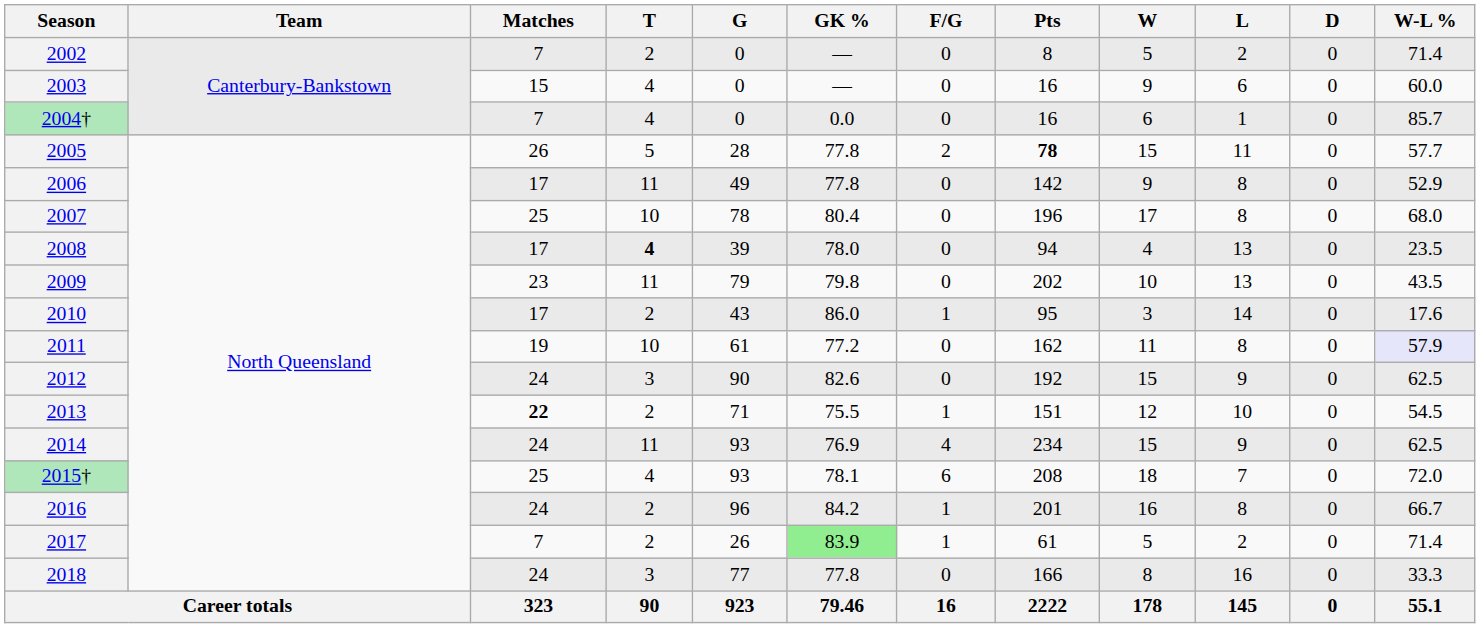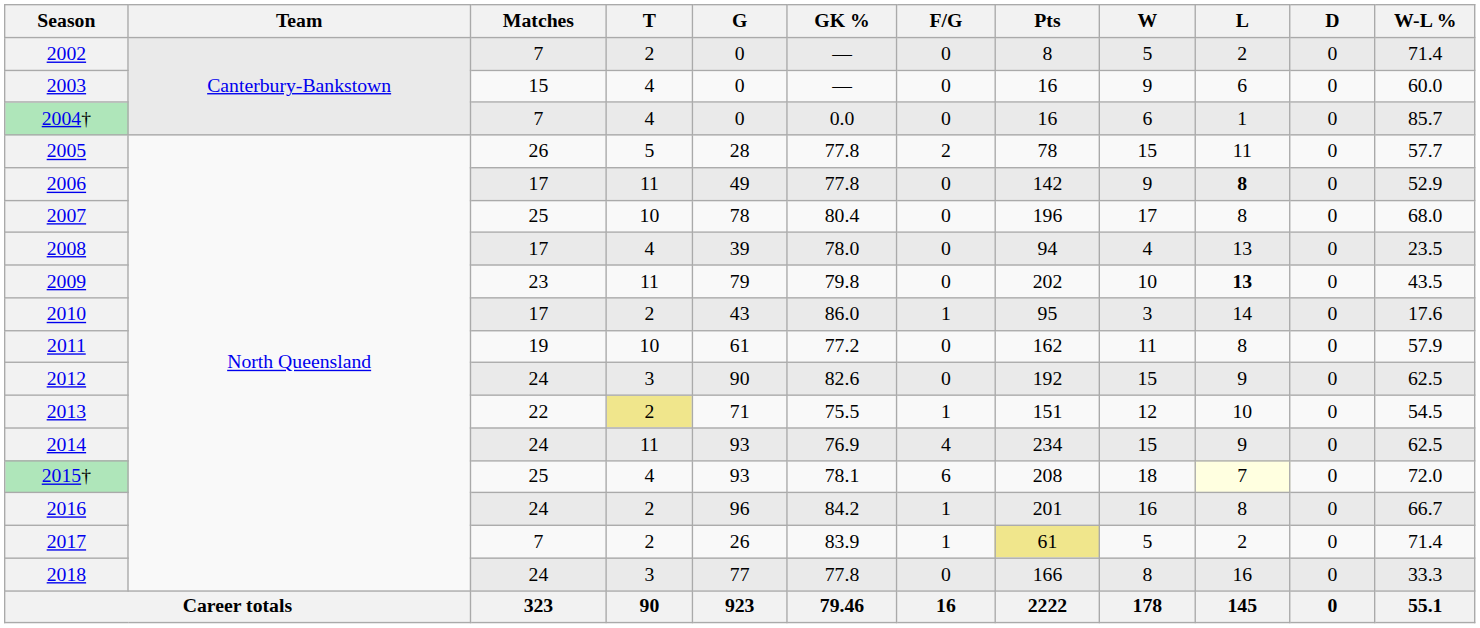(1047, 151) bold -> (1047, 151) normal
(1242, 183) normal -> (1242, 183) bold
(649, 248) bold -> (649, 248) normal
(1242, 281) normal -> (1242, 281) bold
(1425, 346) lavender background -> (1425, 346) no background
(538, 411) bold -> (538, 411) normal
(649, 411) no background -> (649, 411) khaki background
(1242, 476) no background -> (1242, 476) lightyellow background
(842, 541) lightgreen background -> (842, 541) no background
(1047, 541) no background -> (1047, 541) khaki background
